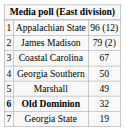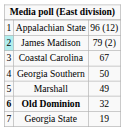(9, 43) no background -> (9, 43) paleturquoise background
